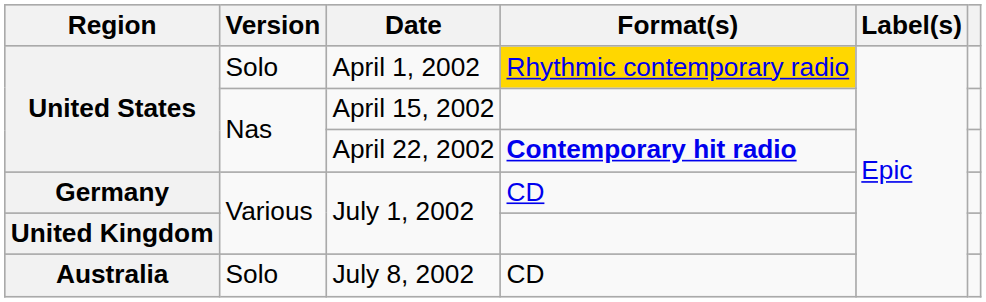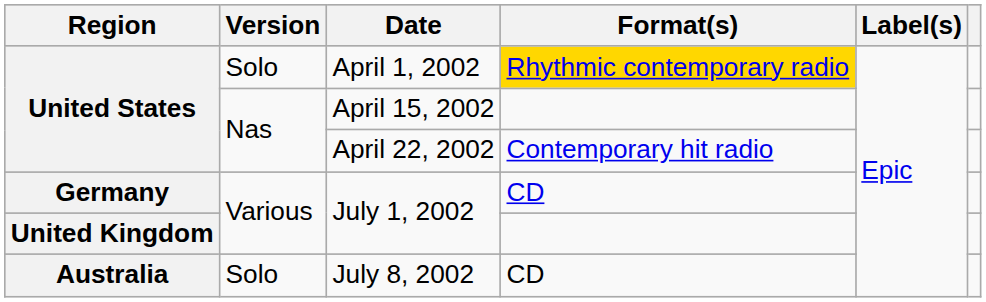(652, 150) bold -> (640, 150) normal
